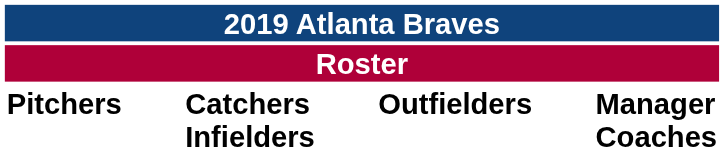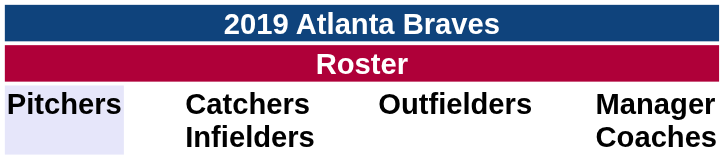(64, 104) no background -> (64, 104) lavender background
